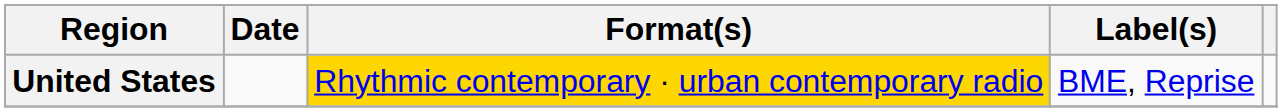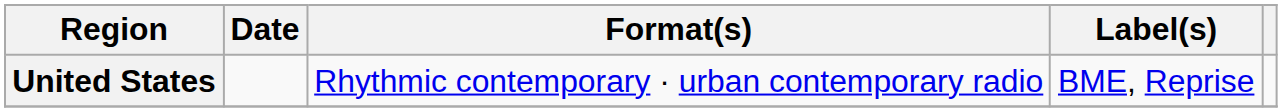(679, 80) gold background -> (679, 80) no background
